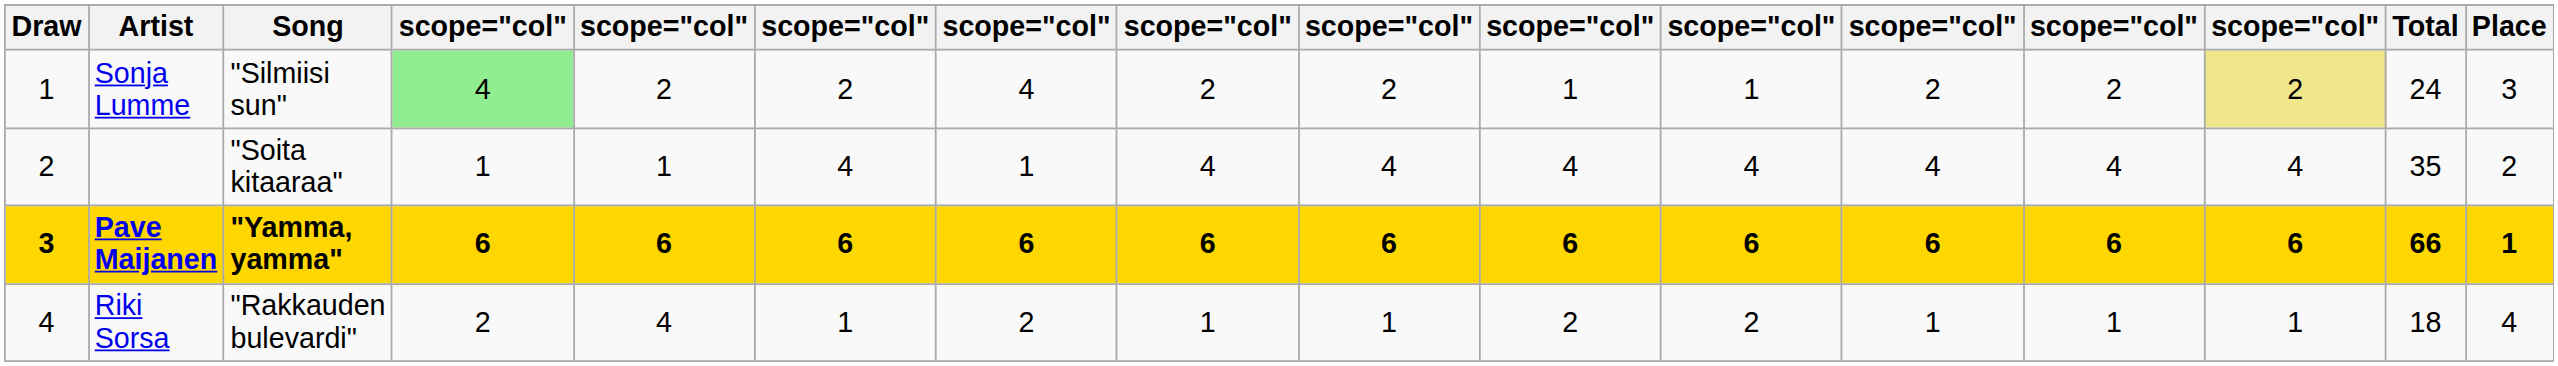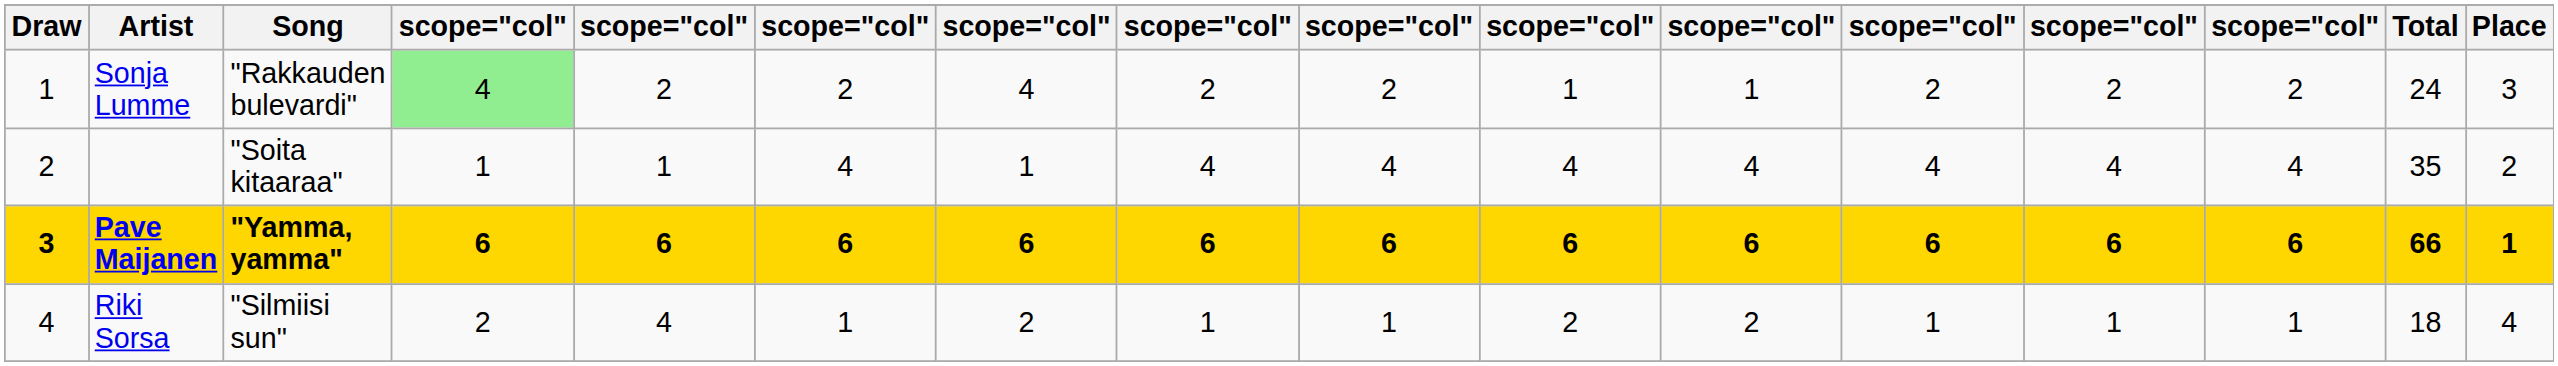(280, 88) "Silmiisi sun" -> (308, 88) "Rakkauden bulevardi"
(2295, 88) khaki background -> (2295, 88) no background
(308, 321) "Rakkauden bulevardi" -> (280, 321) "Silmiisi sun"
